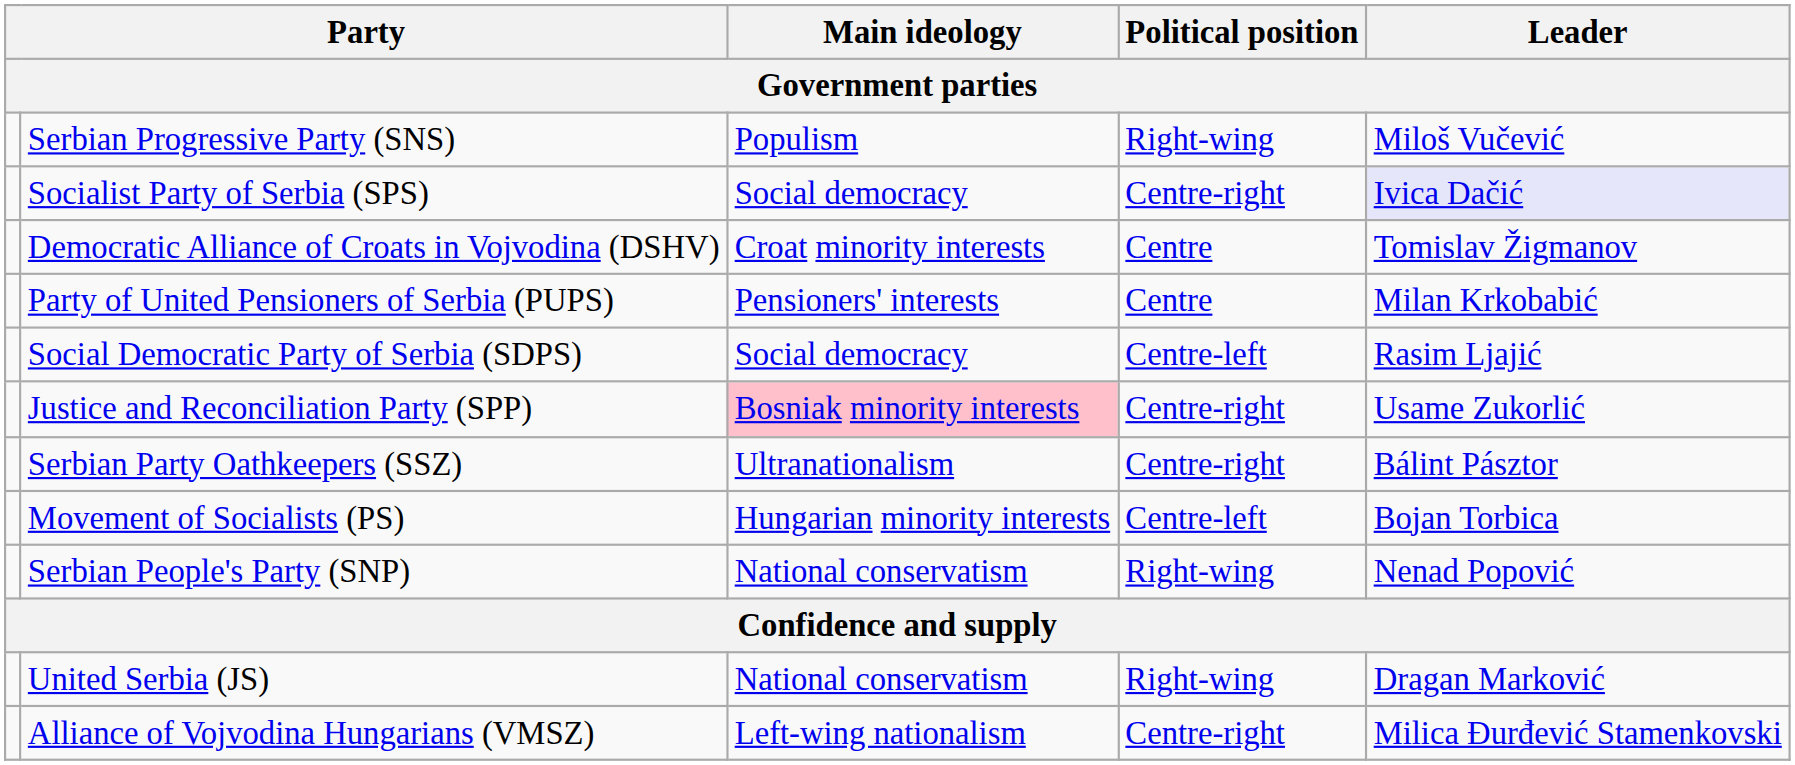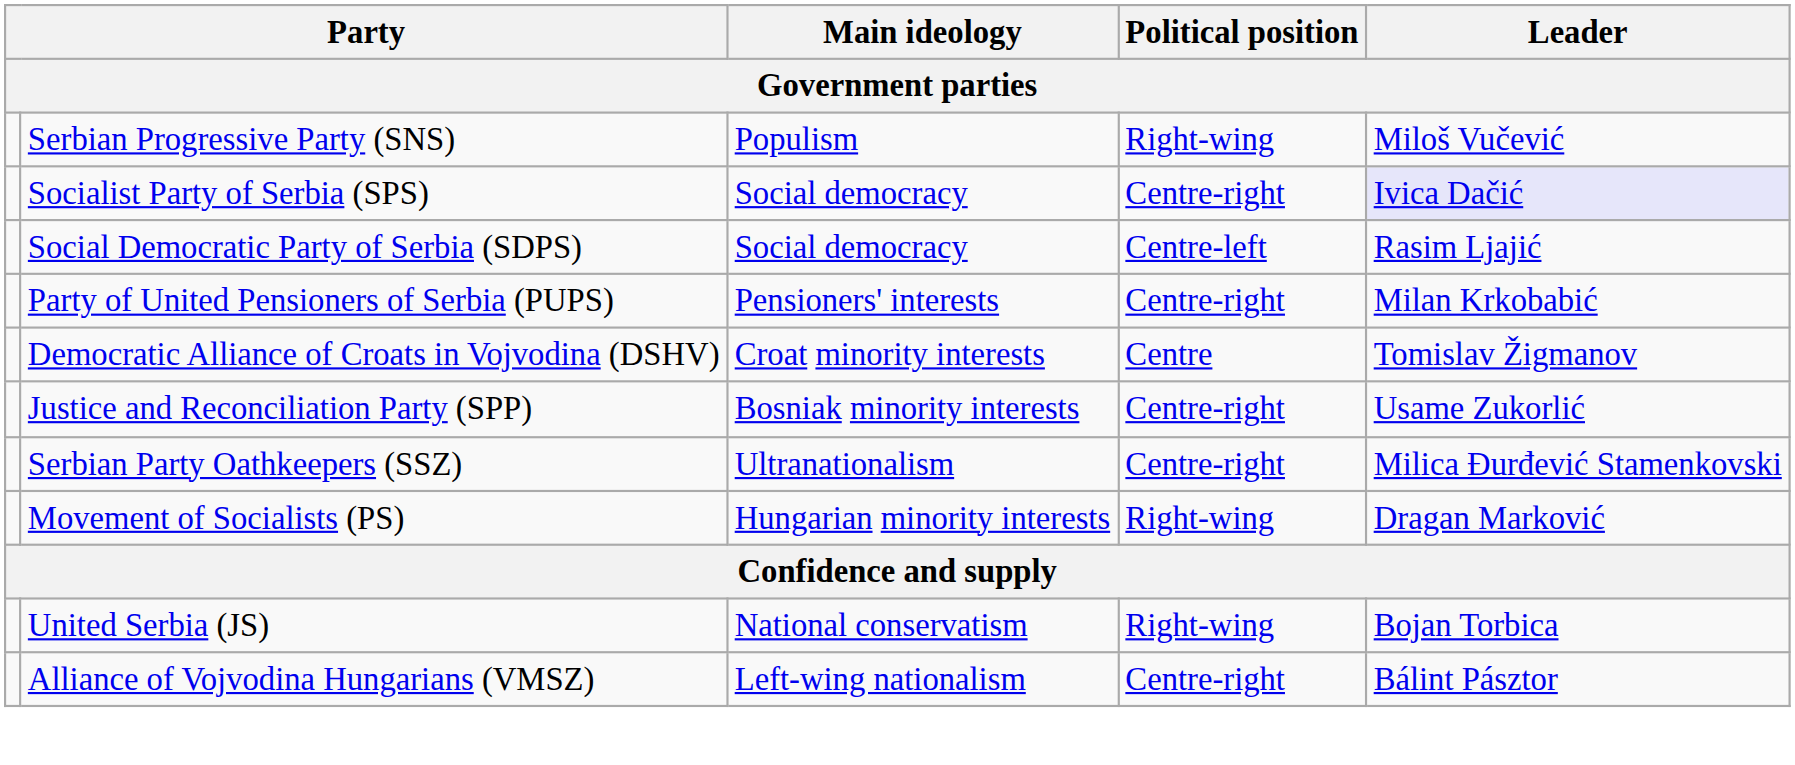rows swapped: (374, 247) <-> (305, 354)
(1169, 301) Centre -> (1205, 301) Centre-right
(907, 408) pink background -> (907, 408) no background
(1466, 462) Bálint Pásztor -> (1578, 462) Milica Đurđević Stamenkovski
(1196, 516) Centre-left -> (1200, 516) Right-wing
(1466, 516) Bojan Torbica -> (1489, 516) Dragan Marković
- row: (219, 570)
(1489, 678) Dragan Marković -> (1466, 624) Bojan Torbica
(1578, 732) Milica Đurđević Stamenkovski -> (1466, 678) Bálint Pásztor
